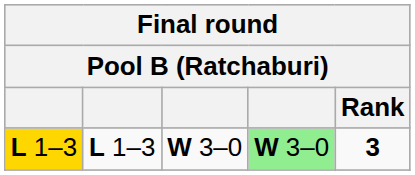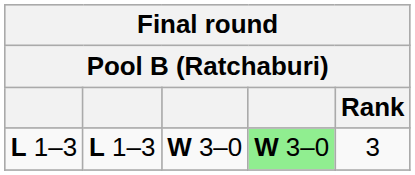(44, 148) gold background -> (44, 148) no background
(373, 148) bold -> (373, 148) normal
